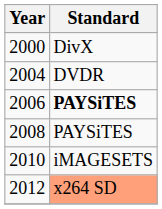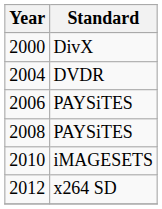(95, 103) bold -> (93, 103) normal
(85, 189) lightsalmon background -> (85, 189) no background
